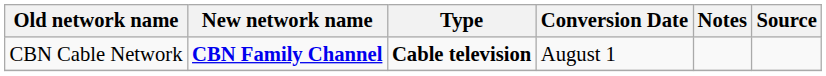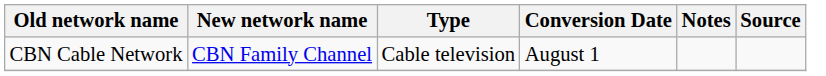(287, 53) bold -> (282, 53) normal
(462, 53) bold -> (448, 53) normal
